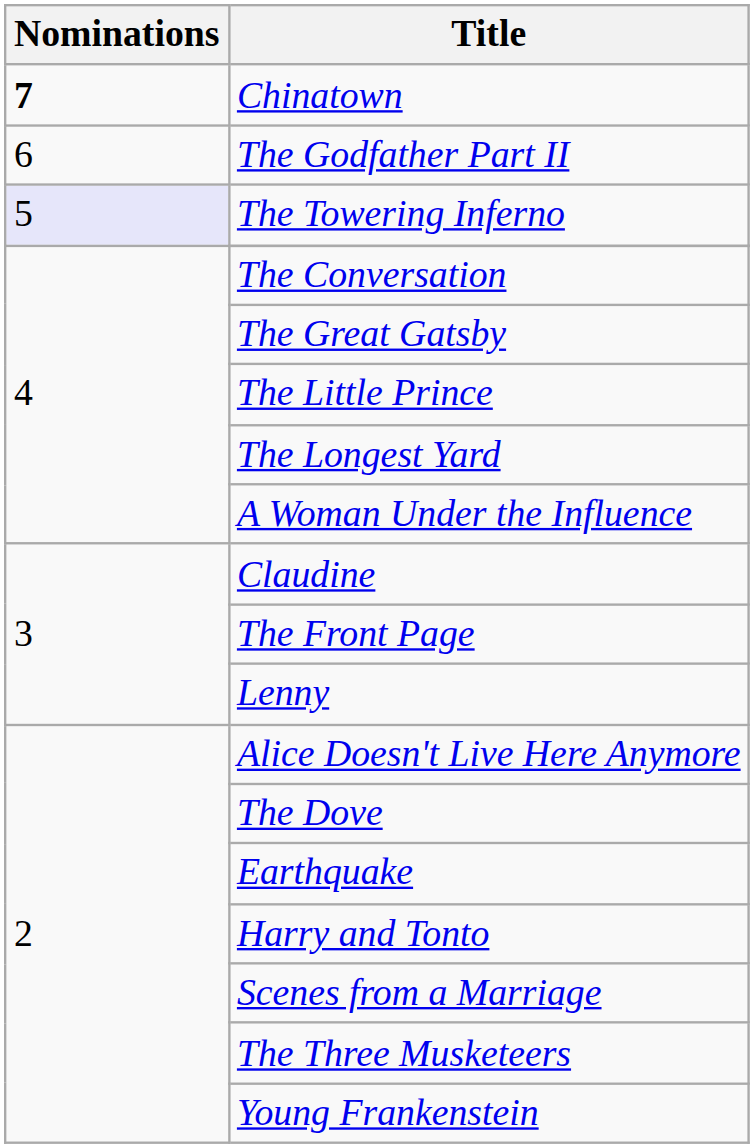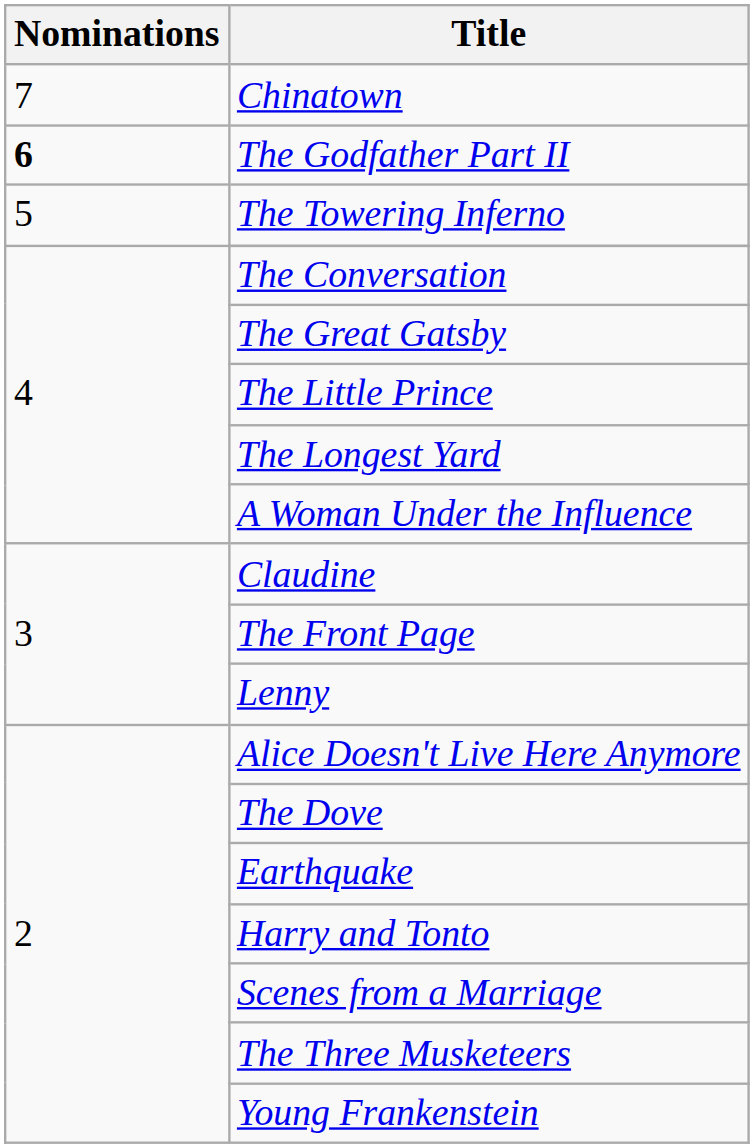(23, 94) bold -> (23, 94) normal
(23, 154) normal -> (23, 154) bold
(23, 214) lavender background -> (23, 214) no background
